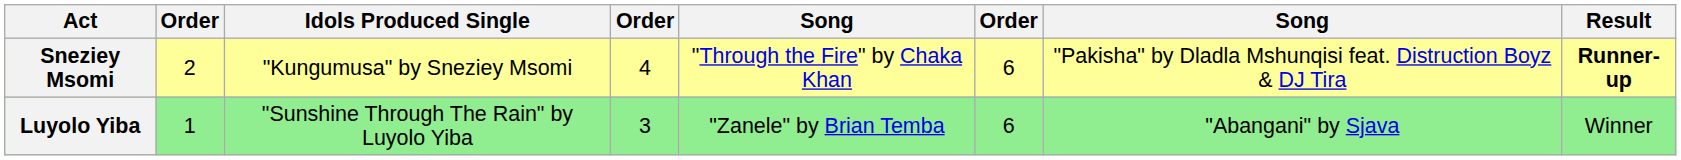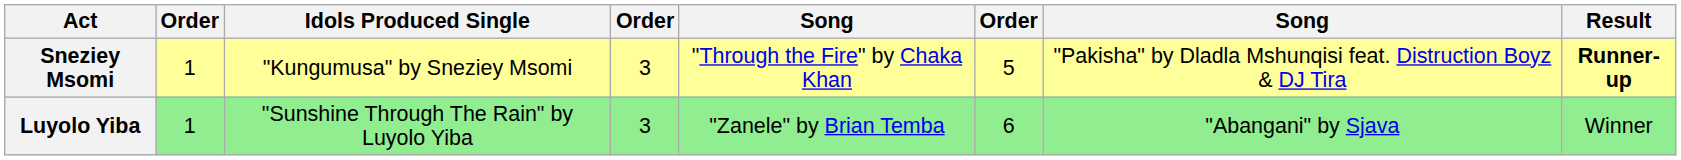(190, 67) 2 -> (190, 67) 1
(645, 67) 4 -> (645, 67) 3
(1009, 67) 6 -> (1009, 67) 5
